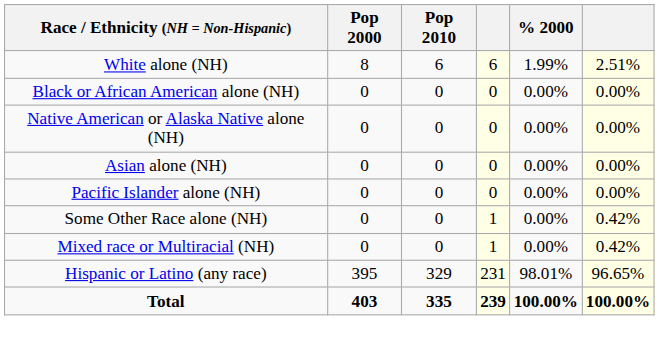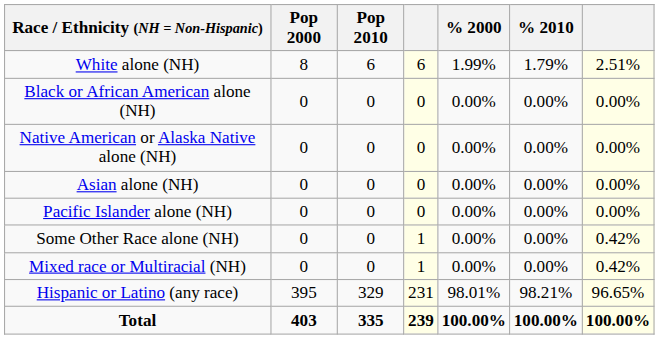+ column: (546, 27)
